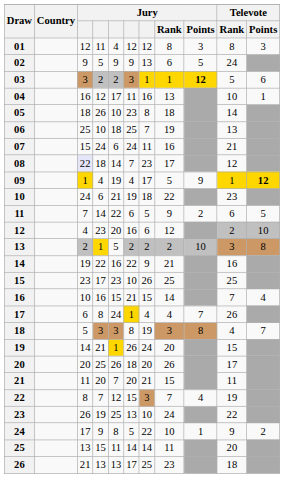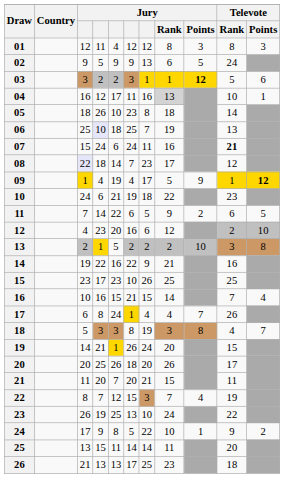(169, 96) no background -> (169, 96) lightgrey background
(101, 130) no background -> (101, 130) lavender background
(232, 146) normal -> (232, 146) bold
